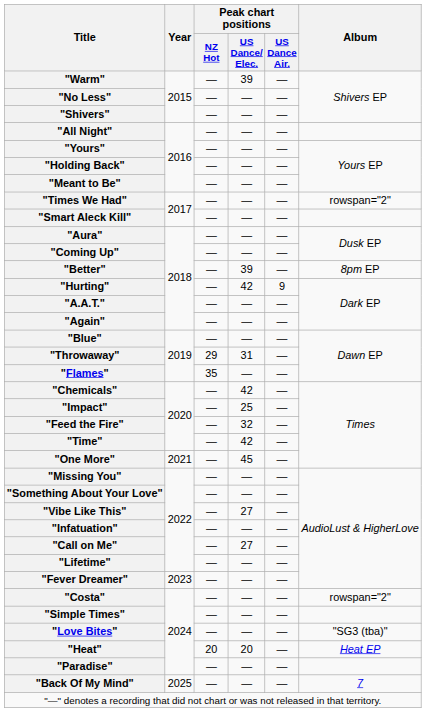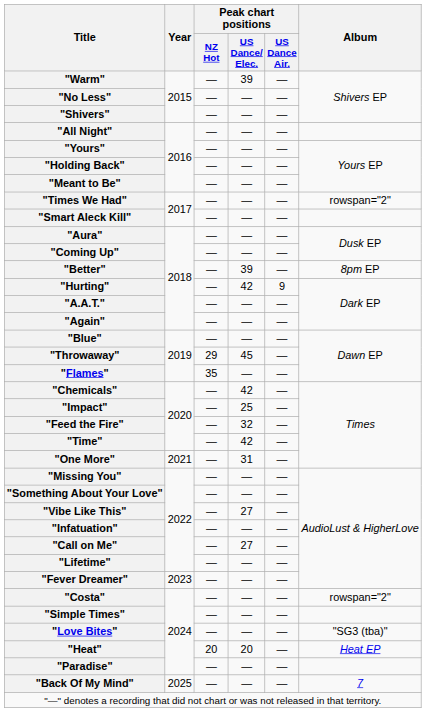(247, 355) 31 -> (247, 355) 45
(247, 459) 45 -> (247, 459) 31
